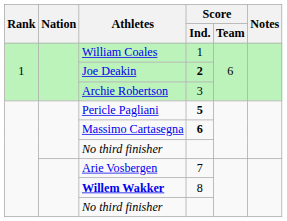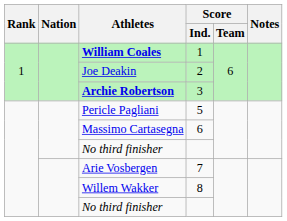(120, 52) normal -> (122, 52) bold
(200, 71) bold -> (200, 71) normal
(125, 91) normal -> (128, 91) bold
(200, 110) bold -> (200, 110) normal
(200, 129) bold -> (200, 129) normal
(123, 187) bold -> (120, 187) normal
